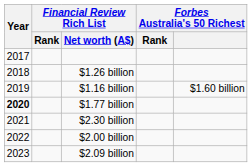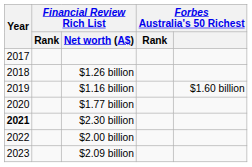(18, 105) bold -> (18, 105) normal
(18, 121) normal -> (18, 121) bold
